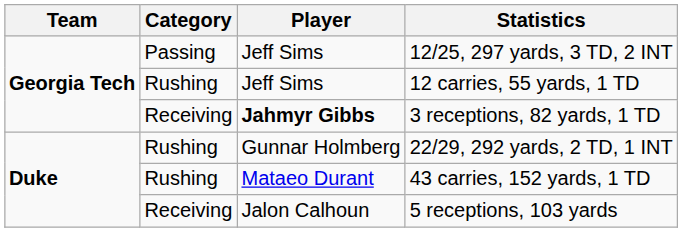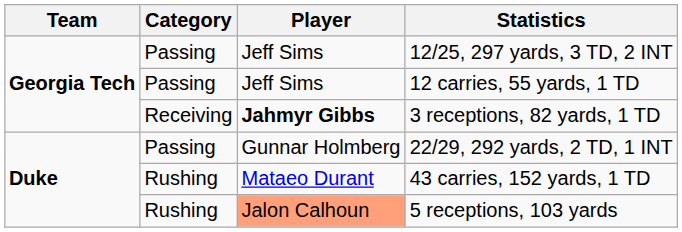(181, 83) Rushing -> (180, 83) Passing
(181, 147) Rushing -> (180, 147) Passing
(188, 210) Receiving -> (181, 210) Rushing
(305, 210) no background -> (305, 210) lightsalmon background
